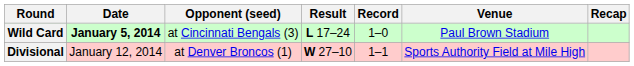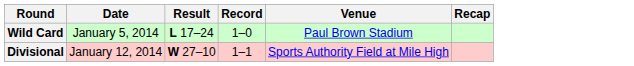- column: (233, 14)
(116, 33) bold -> (116, 33) normal
